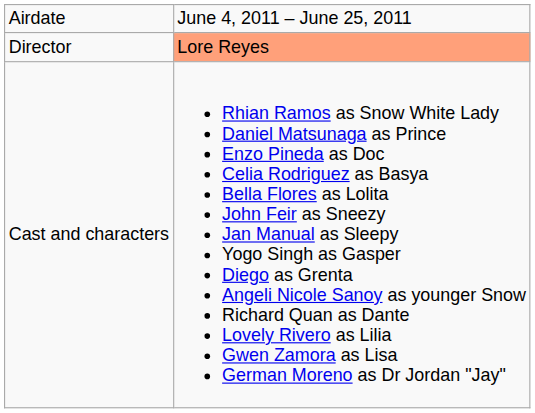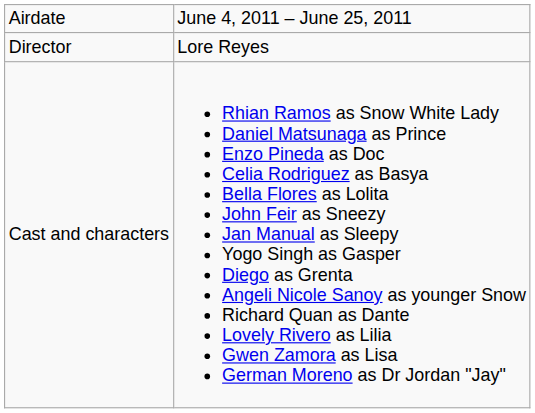(223, 47) lightsalmon background -> (223, 47) no background
